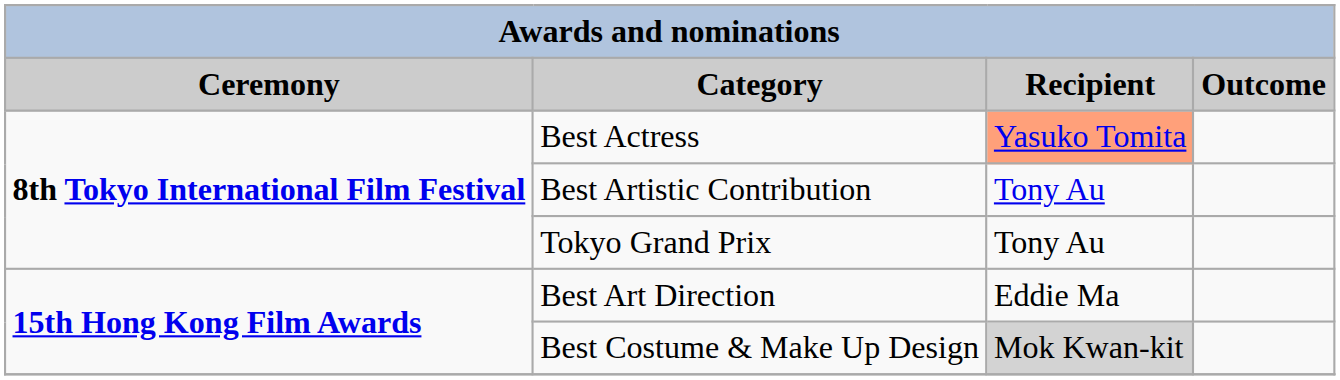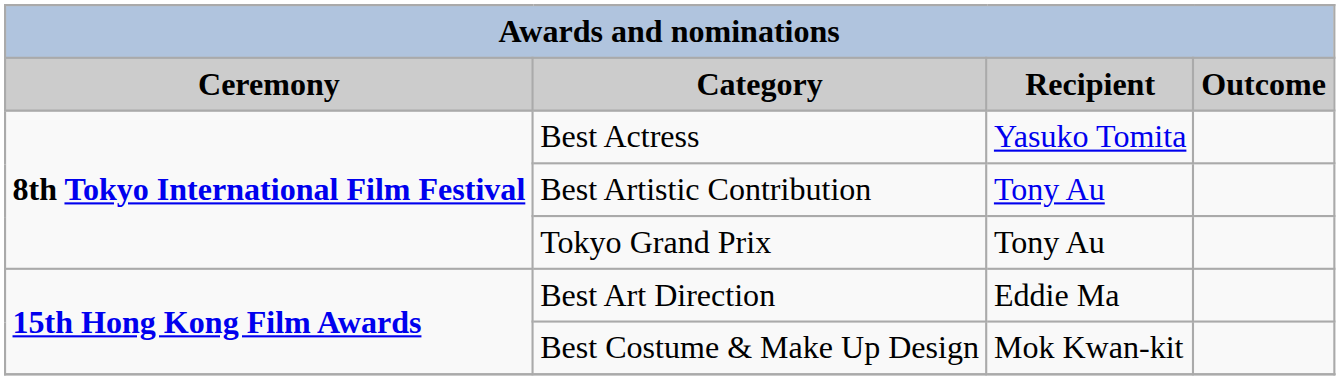(1090, 136) lightsalmon background -> (1090, 136) no background
(1089, 348) lightgrey background -> (1089, 348) no background
